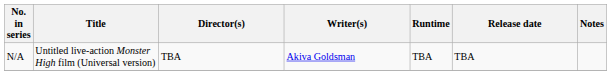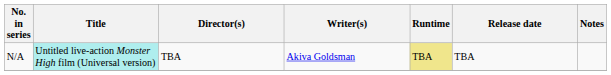(95, 56) no background -> (95, 56) paleturquoise background
(422, 56) no background -> (422, 56) khaki background
